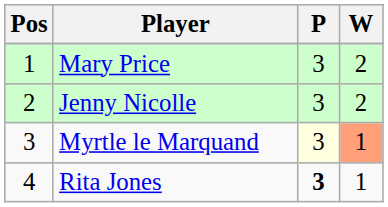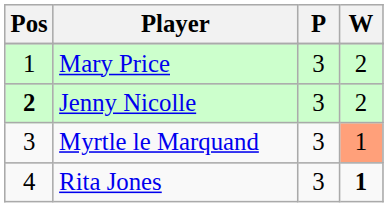(29, 102) normal -> (29, 102) bold
(319, 142) lightyellow background -> (319, 142) no background
(319, 181) bold -> (319, 181) normal
(361, 181) normal -> (361, 181) bold
